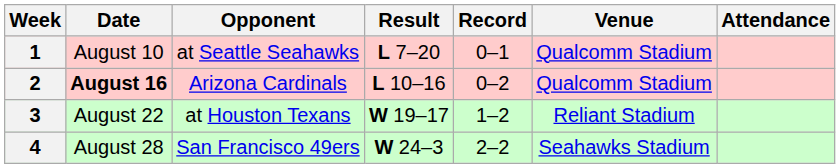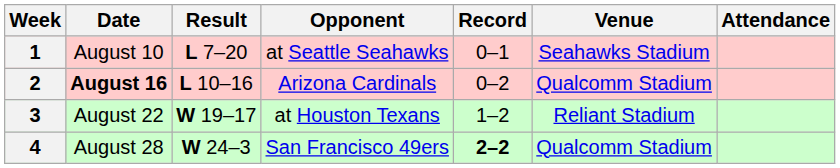columns swapped: (268, 20) <-> (409, 20)
(624, 52) Qualcomm Stadium -> (624, 52) Seahawks Stadium
(493, 147) normal -> (493, 147) bold
(624, 147) Seahawks Stadium -> (624, 147) Qualcomm Stadium
